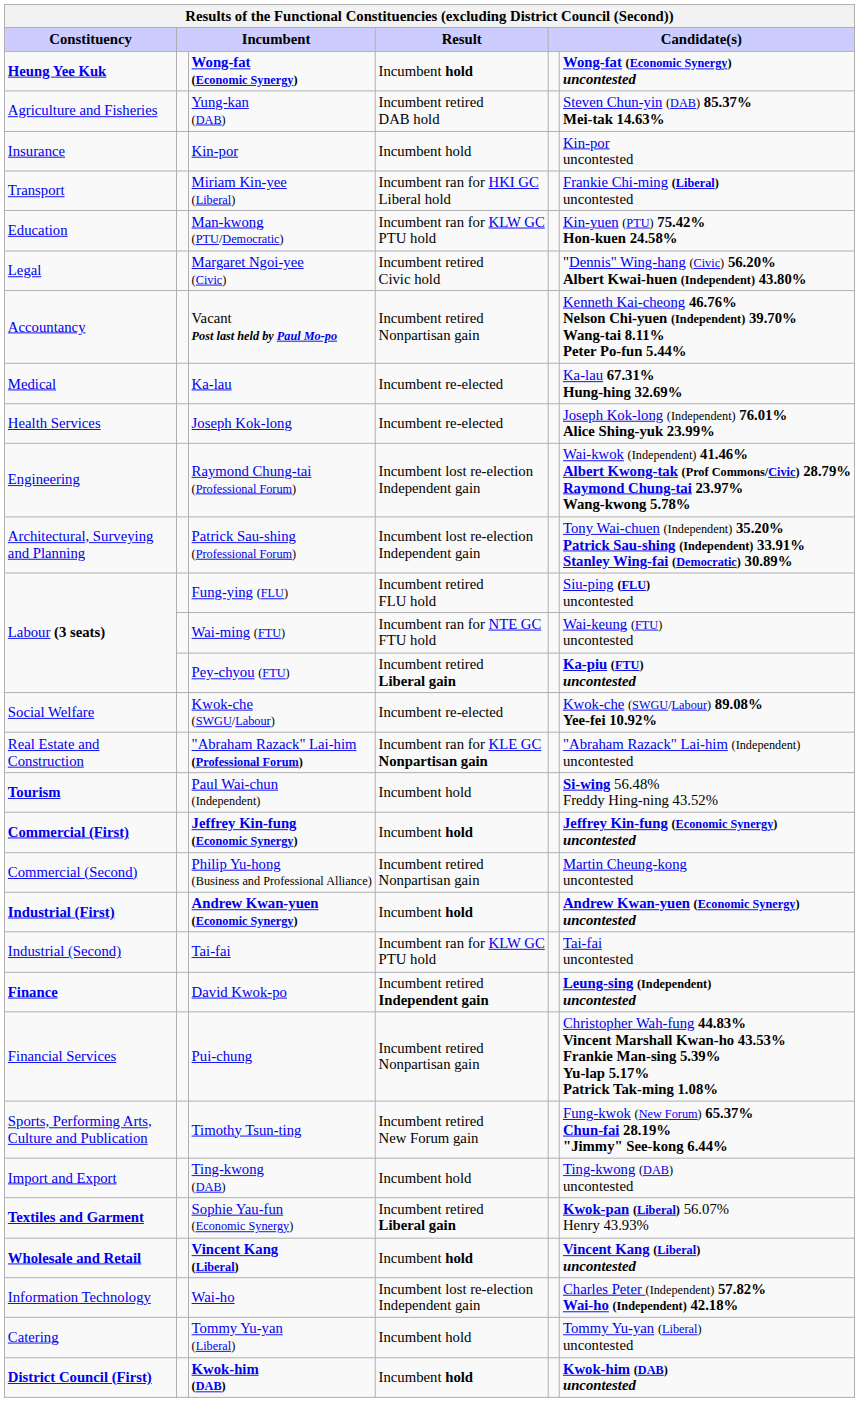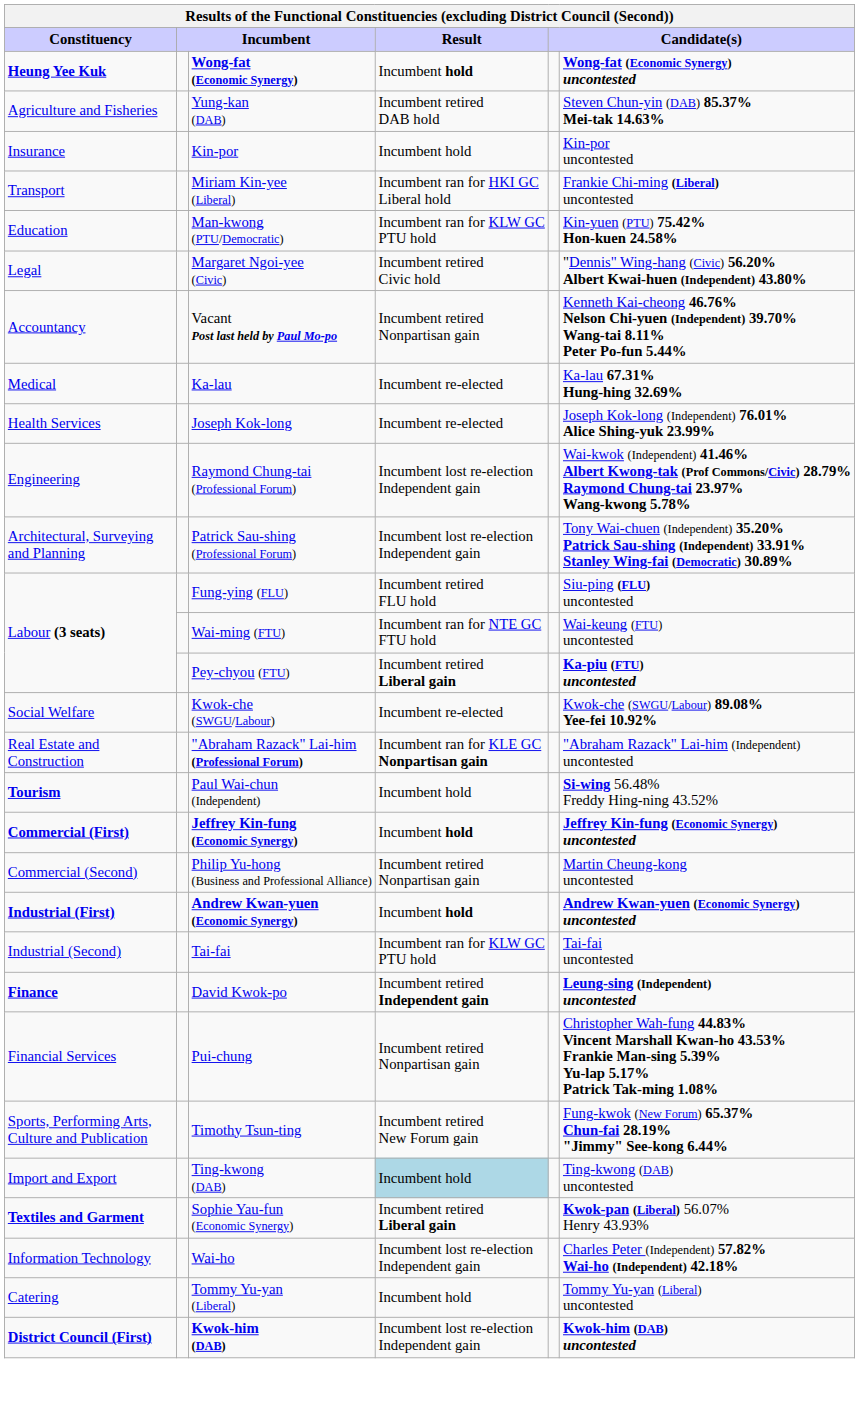(425, 1177) no background -> (425, 1177) lightblue background
- row: (235, 1257)
(426, 1377) Incumbent hold -> (456, 1337) Incumbent lost re-election Independent gain
